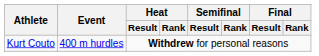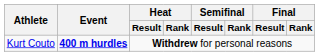(92, 44) normal -> (93, 44) bold
